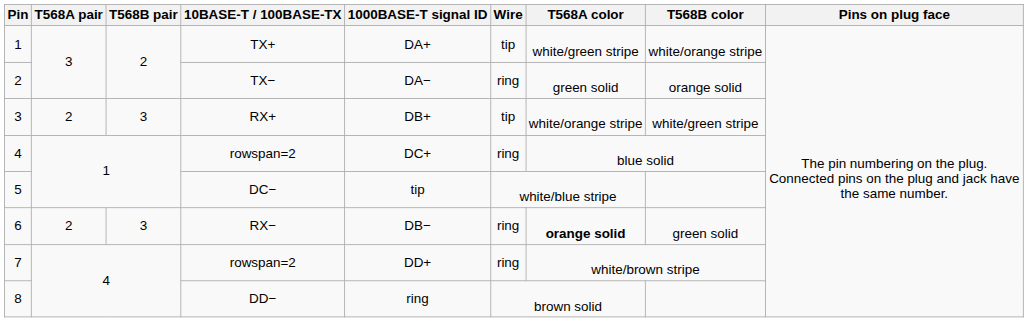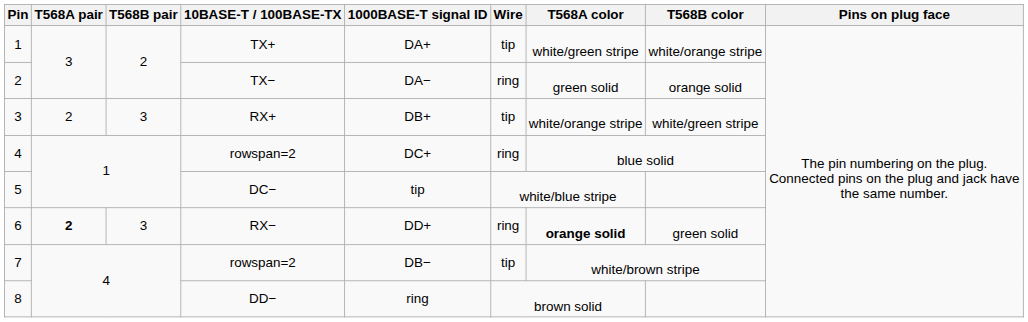(69, 226) normal -> (69, 226) bold
(418, 226) DB− -> (418, 226) DD+
(418, 262) DD+ -> (418, 262) DB−
(508, 262) ring -> (508, 262) tip
